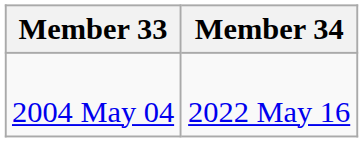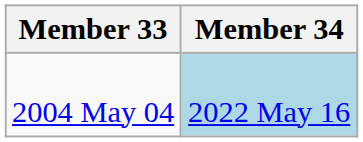(269, 111) no background -> (269, 111) lightblue background
